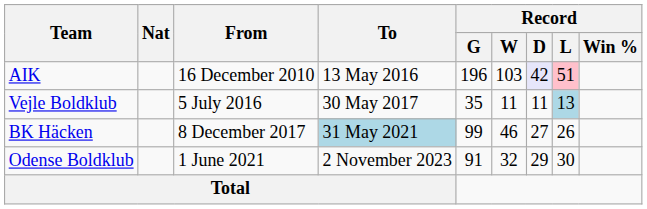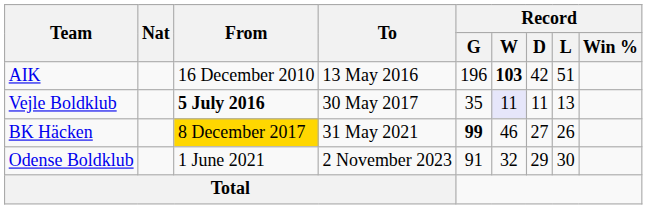(509, 75) normal -> (509, 75) bold
(540, 75) lavender background -> (540, 75) no background
(566, 75) pink background -> (566, 75) no background
(220, 103) normal -> (221, 103) bold
(509, 103) no background -> (509, 103) lavender background
(566, 103) lightblue background -> (566, 103) no background
(242, 132) no background -> (242, 132) gold background
(370, 132) lightblue background -> (370, 132) no background
(474, 132) normal -> (474, 132) bold
